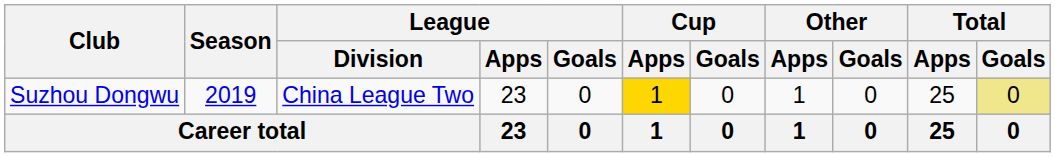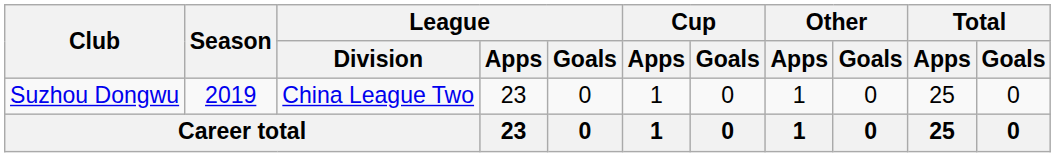(656, 95) gold background -> (656, 95) no background
(1014, 95) khaki background -> (1014, 95) no background
